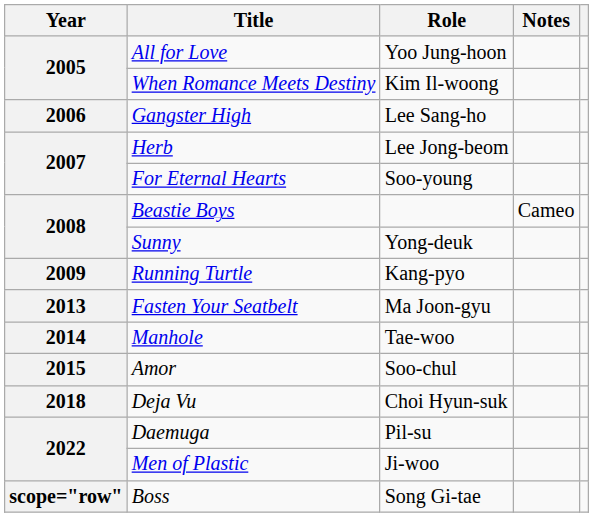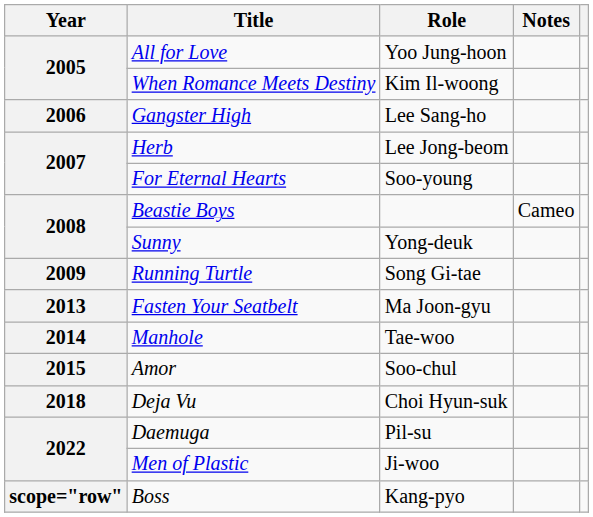(425, 274) Kang-pyo -> (433, 274) Song Gi-tae
(433, 496) Song Gi-tae -> (425, 496) Kang-pyo
